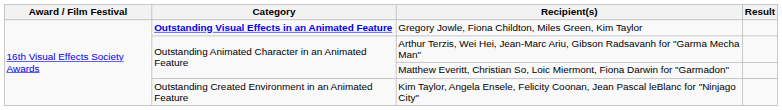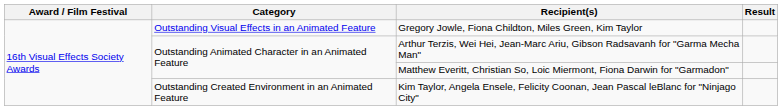(273, 28) bold -> (265, 28) normal
